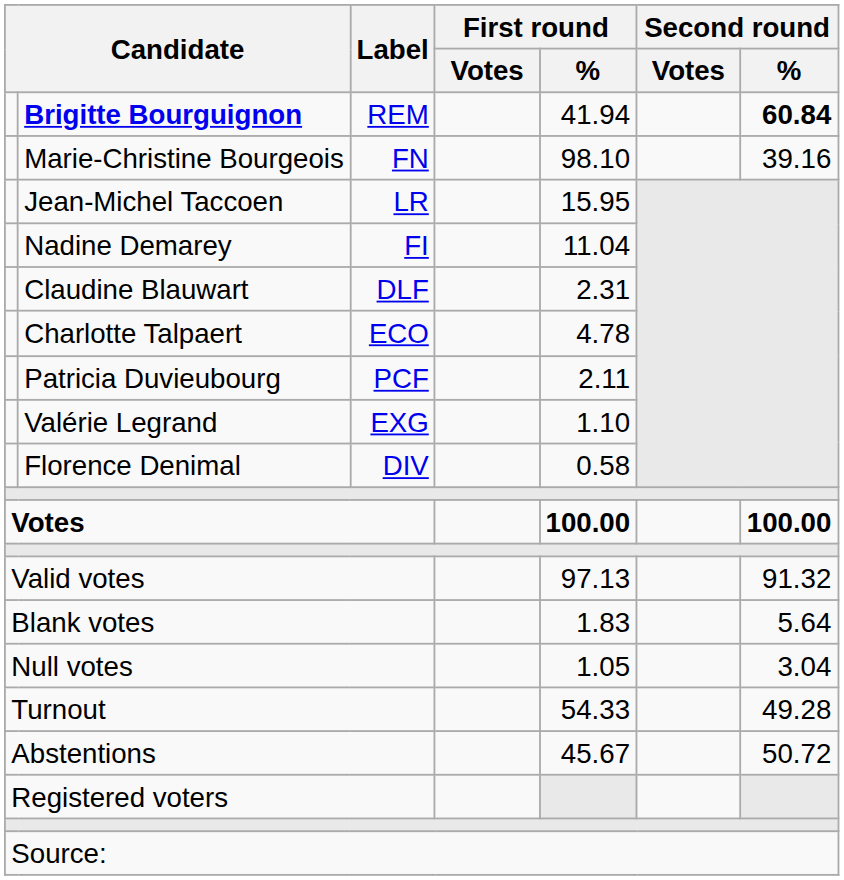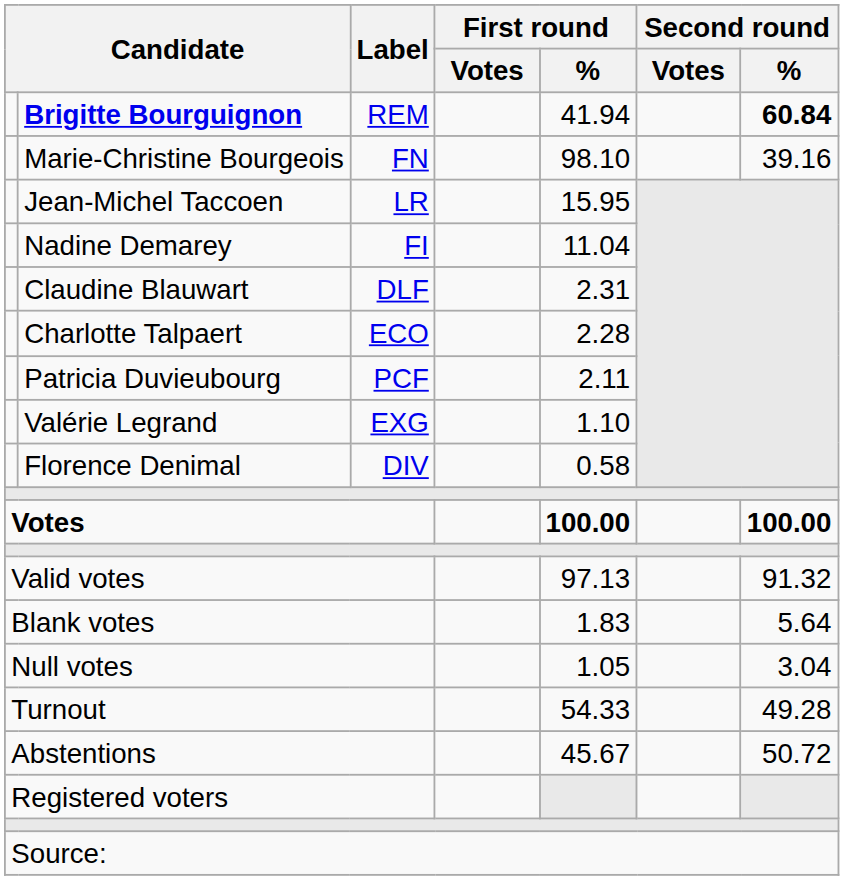(603, 334) 4.78 -> (603, 334) 2.28
